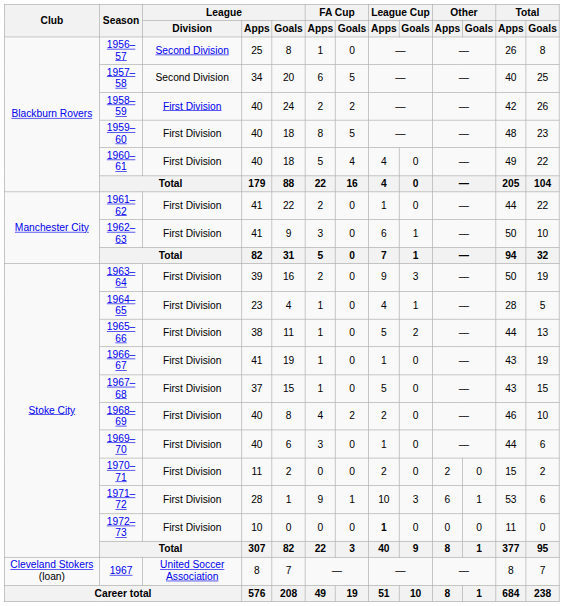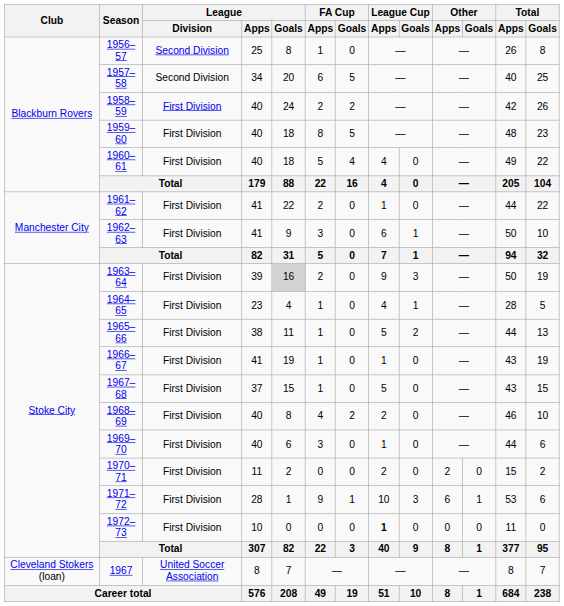(289, 277) no background -> (289, 277) lightgrey background
